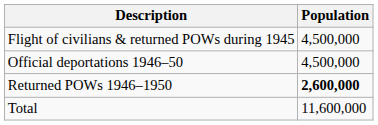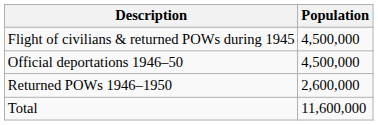(330, 85) bold -> (330, 85) normal
